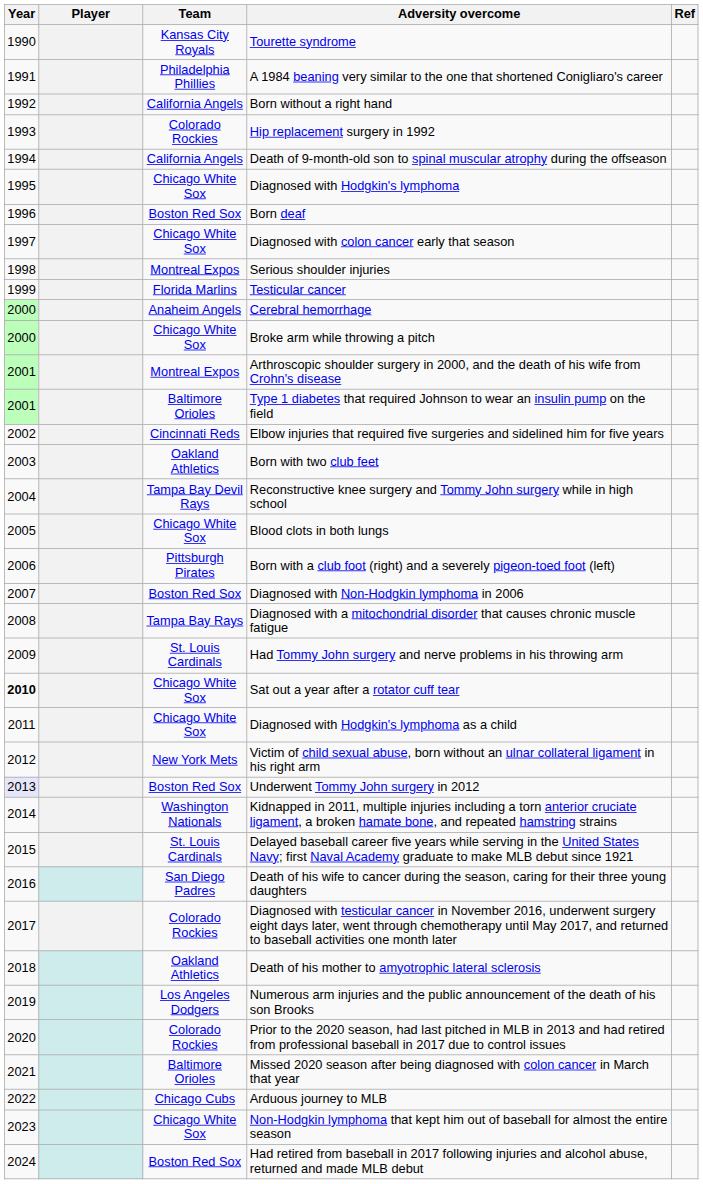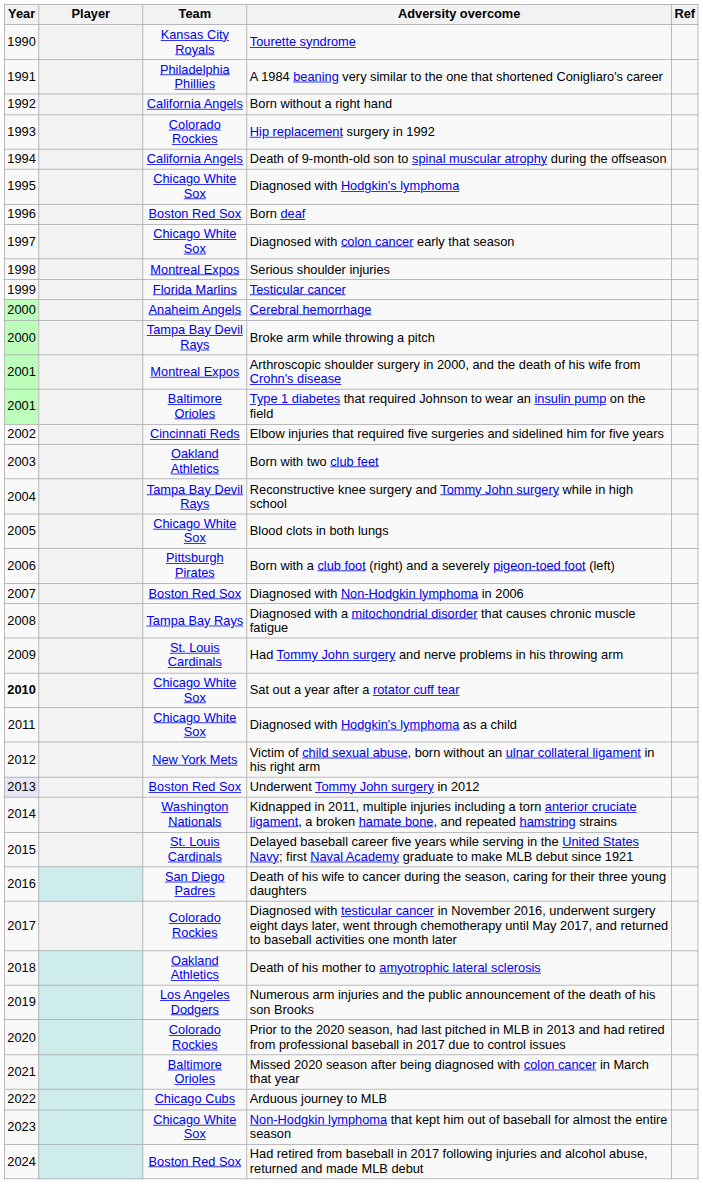(195, 337) Chicago White Sox -> (195, 337) Tampa Bay Devil Rays
